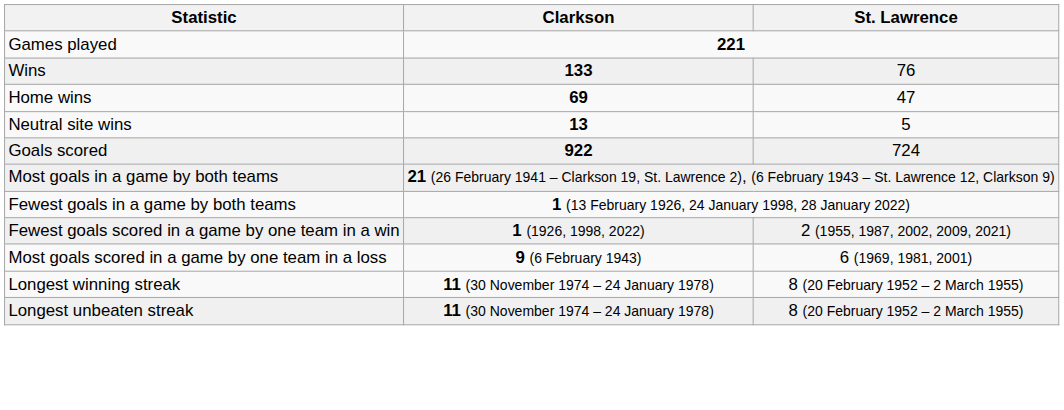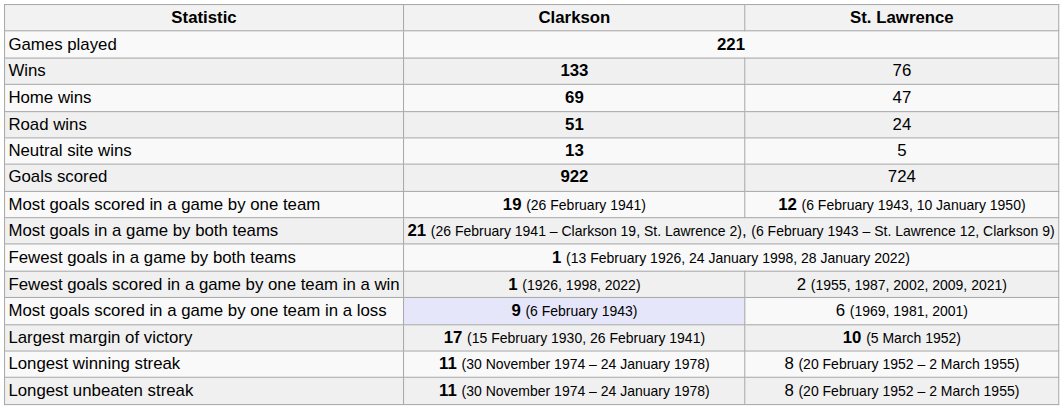+ row: (48, 124)
+ row: (164, 204)
(578, 257) no background -> (574, 310) lavender background
+ row: (100, 337)
